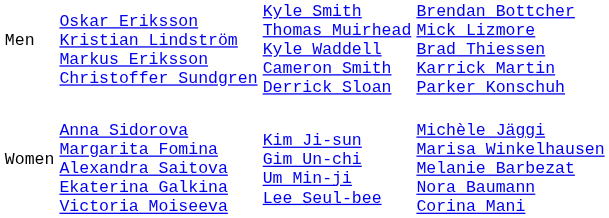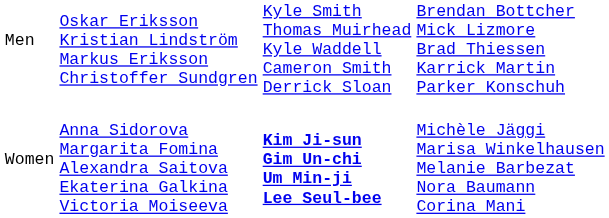(322, 169) normal -> (322, 169) bold
